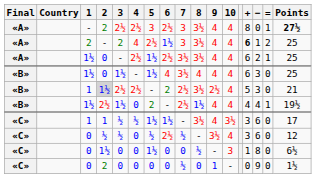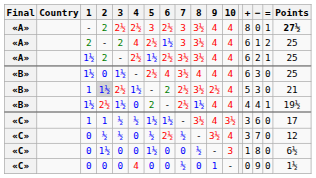(248, 42) bold -> (248, 42) normal
(104, 58) 0 -> (104, 58) 2
(152, 74) 1½ -> (152, 74) 2½
(136, 89) 2½ -> (136, 89) 1½
(258, 135) 6 -> (258, 135) 7
(104, 166) 2 -> (104, 166) 0
(136, 166) 0 -> (136, 166) 4
